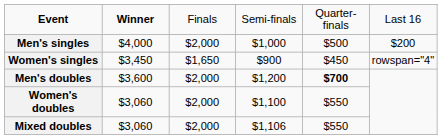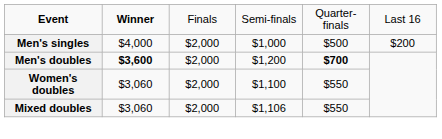- row: (53, 61)
(135, 78) normal -> (135, 61) bold
